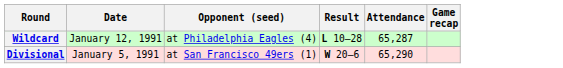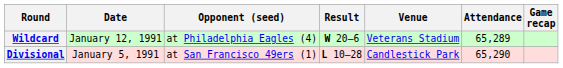+ column: (413, 18)
(342, 39) L 10–28 -> (342, 39) W 20–6
(396, 39) 65,287 -> (493, 39) 65,289
(342, 55) W 20–6 -> (342, 55) L 10–28
